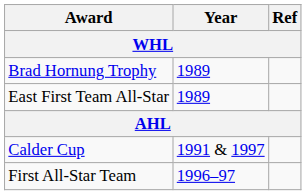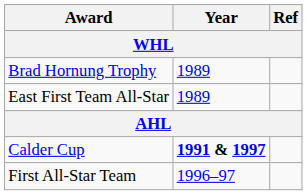(221, 149) normal -> (221, 149) bold
